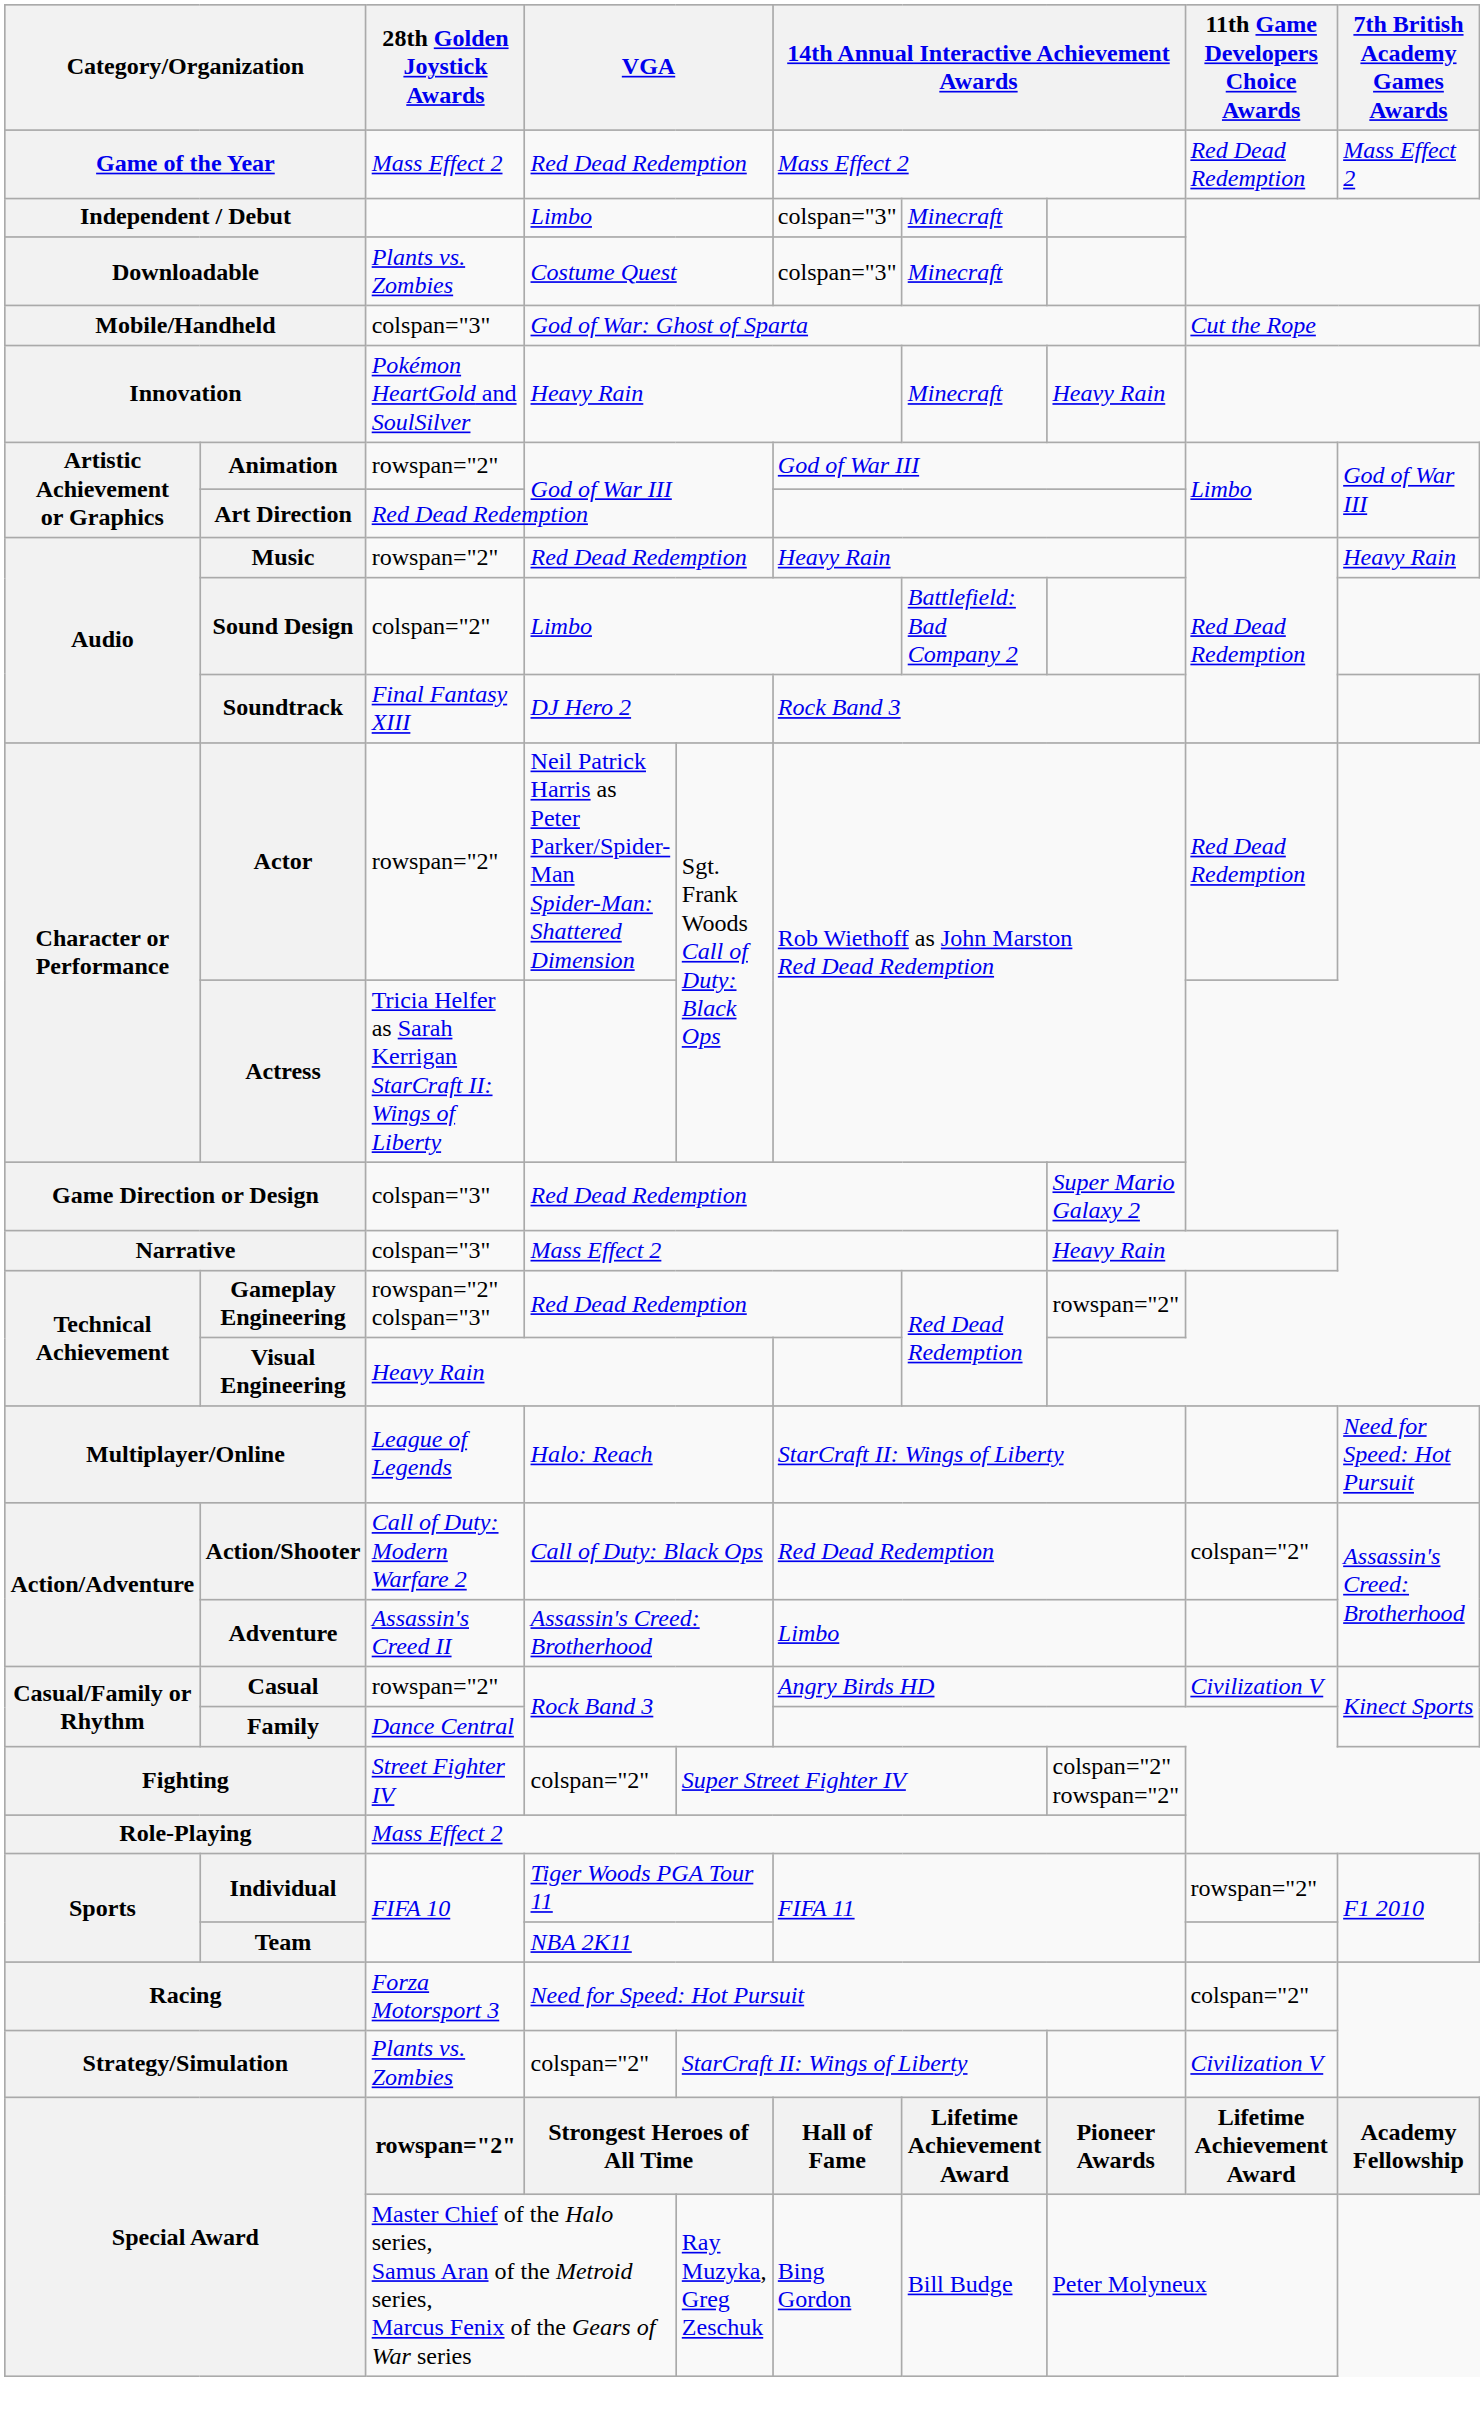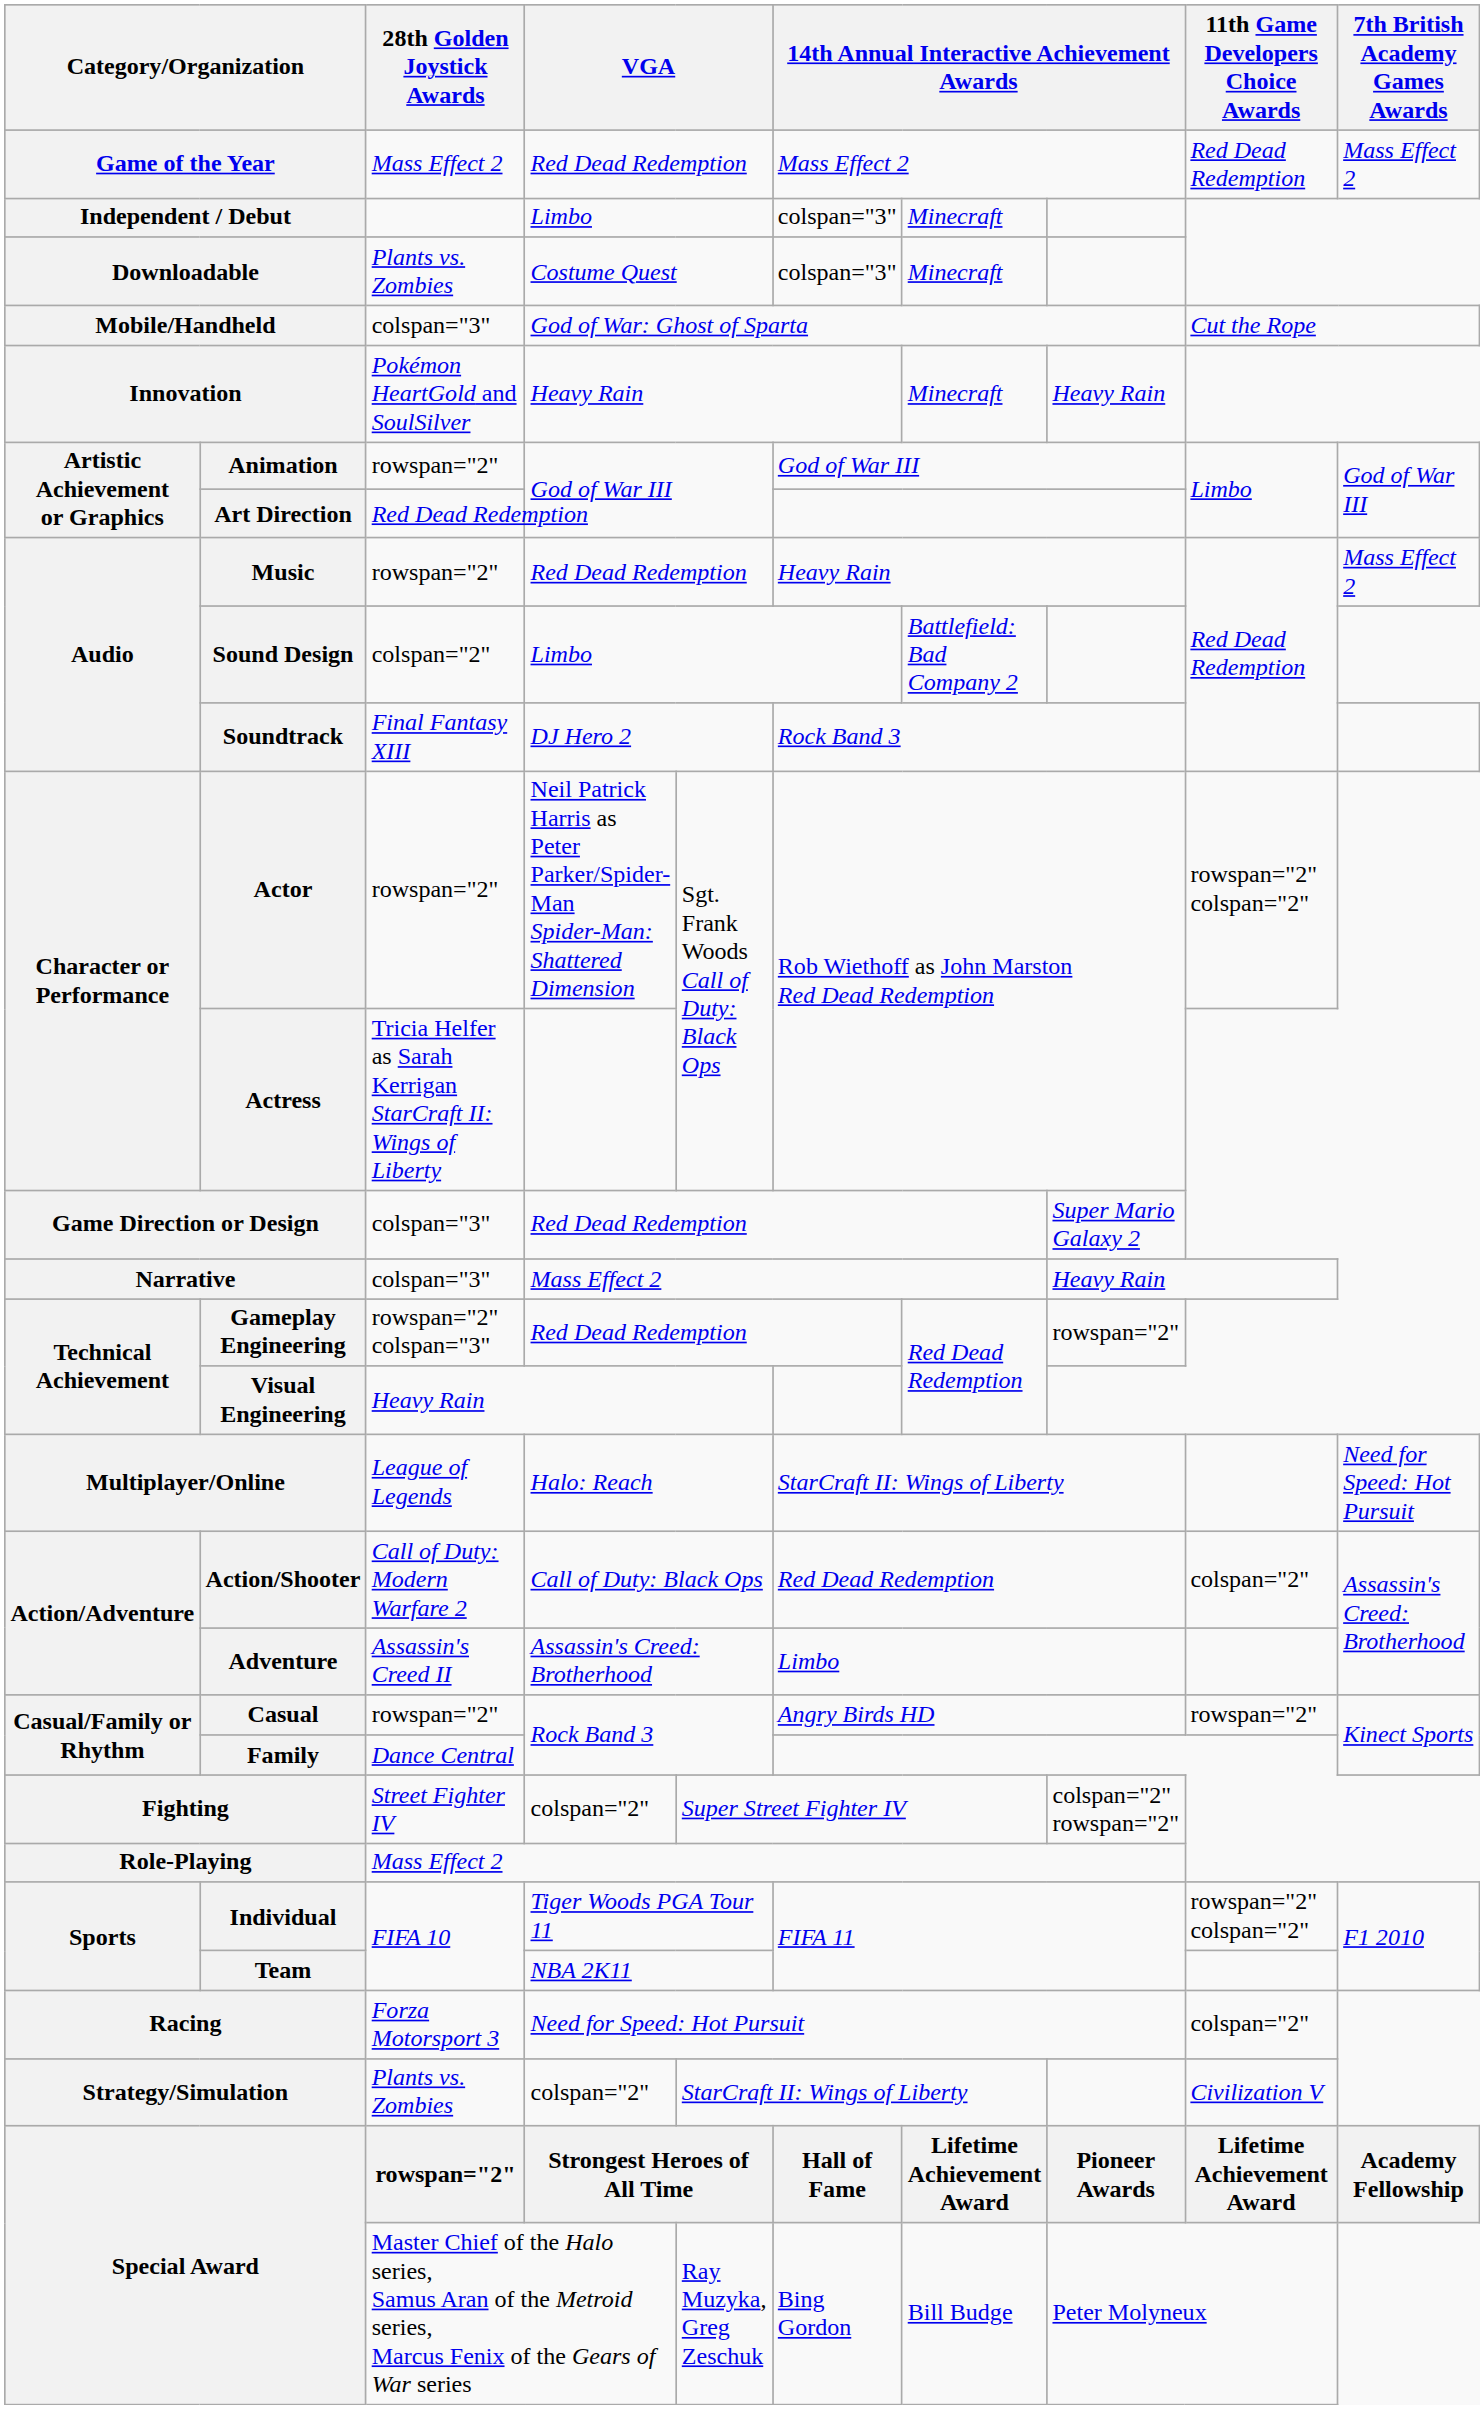(1400, 557) Heavy Rain -> (1400, 571) Mass Effect 2
(1248, 861) Red Dead Redemption -> (1254, 889) rowspan="2" colspan="2"
(1257, 1686) Civilization V -> (1254, 1714) rowspan="2"
(1254, 1887) rowspan="2" -> (1254, 1916) rowspan="2" colspan="2"
